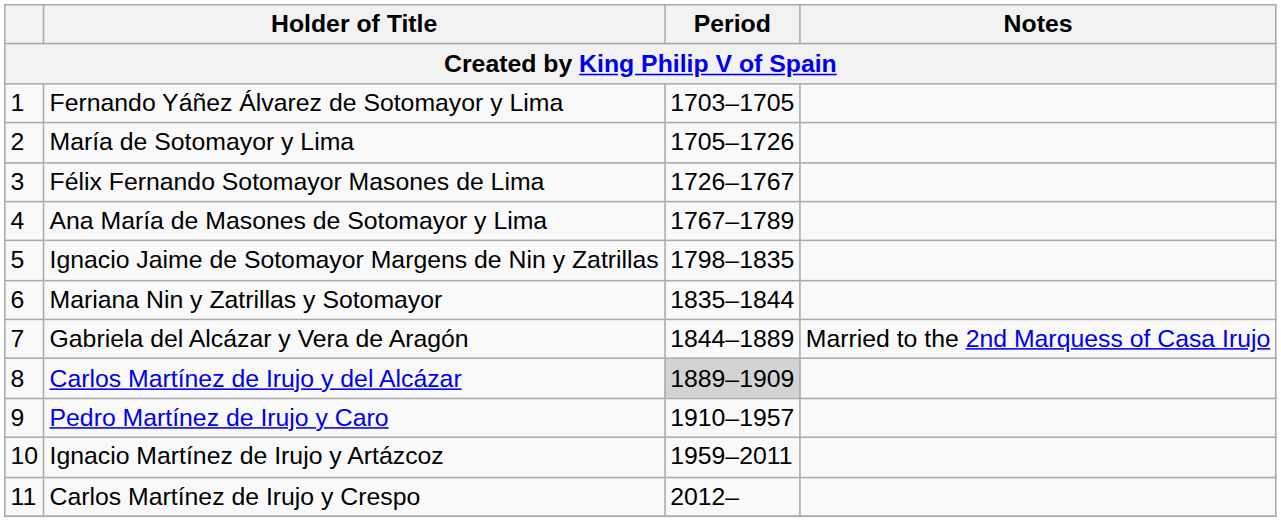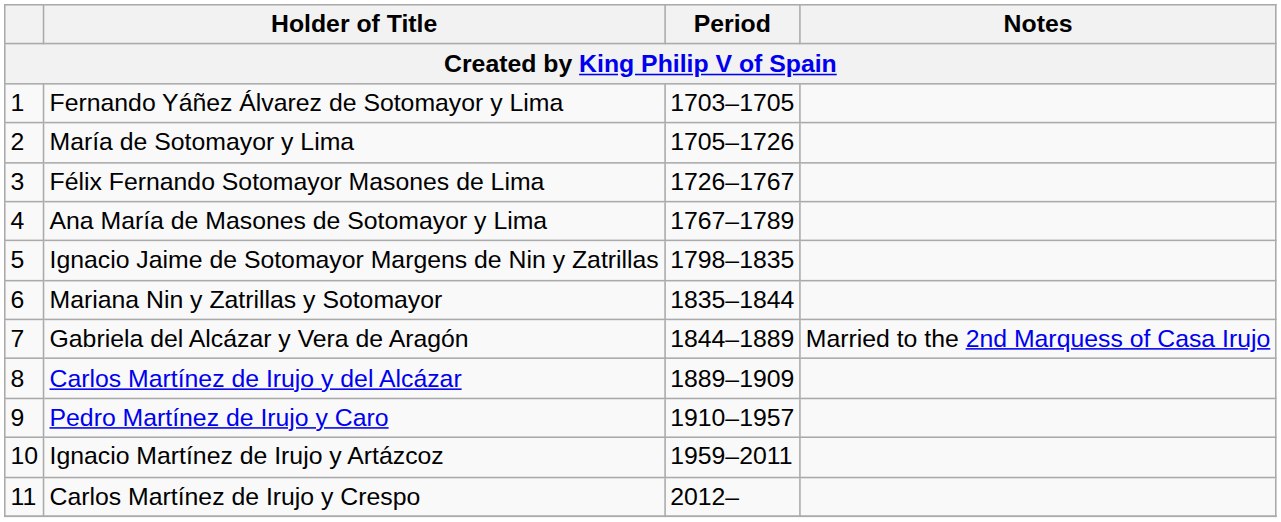(732, 378) lightgrey background -> (732, 378) no background
